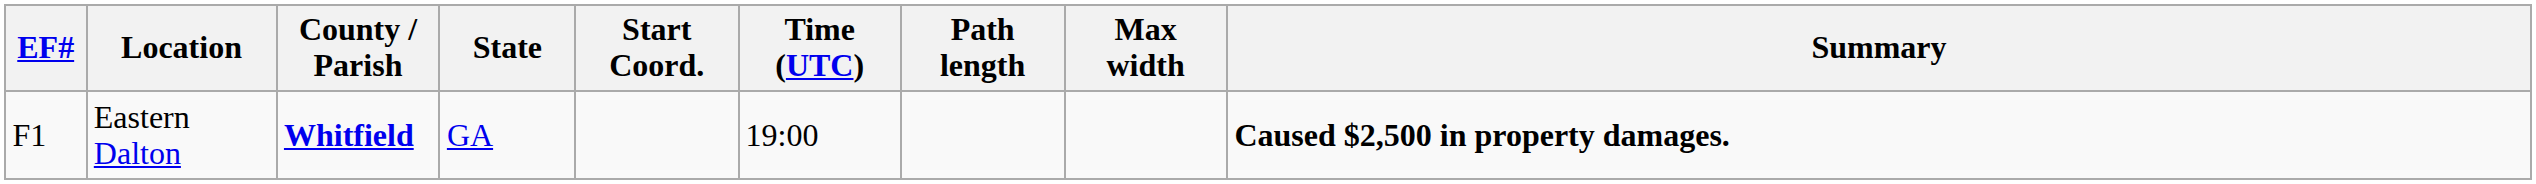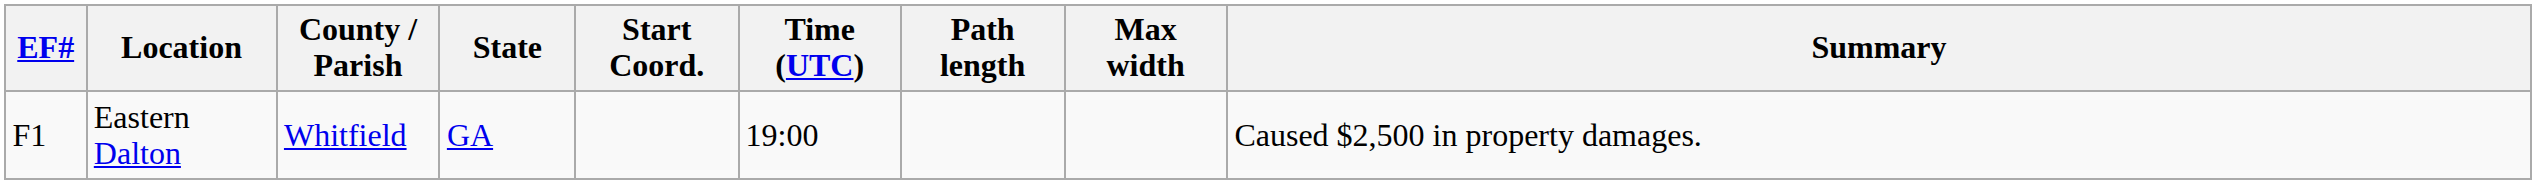(349, 134) bold -> (345, 134) normal
(1482, 134) bold -> (1468, 134) normal
